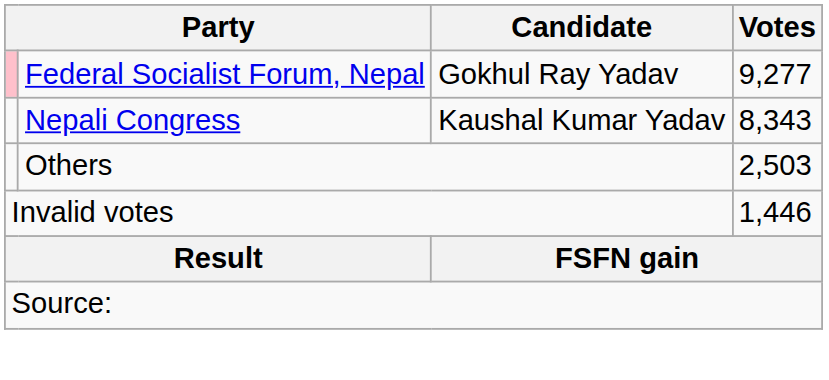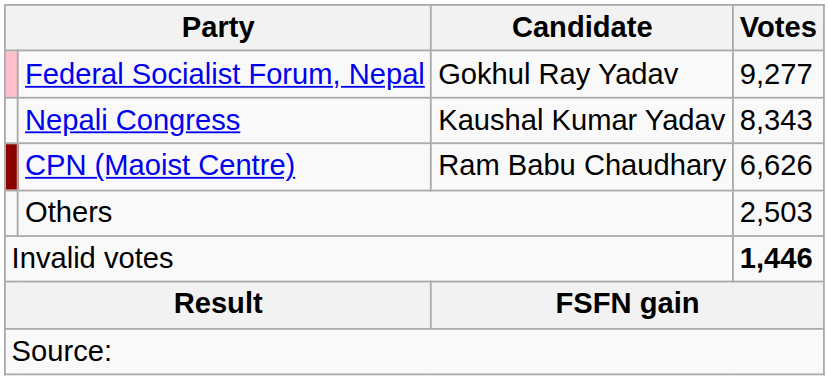+ row: (160, 166)
(775, 212) normal -> (776, 258) bold
